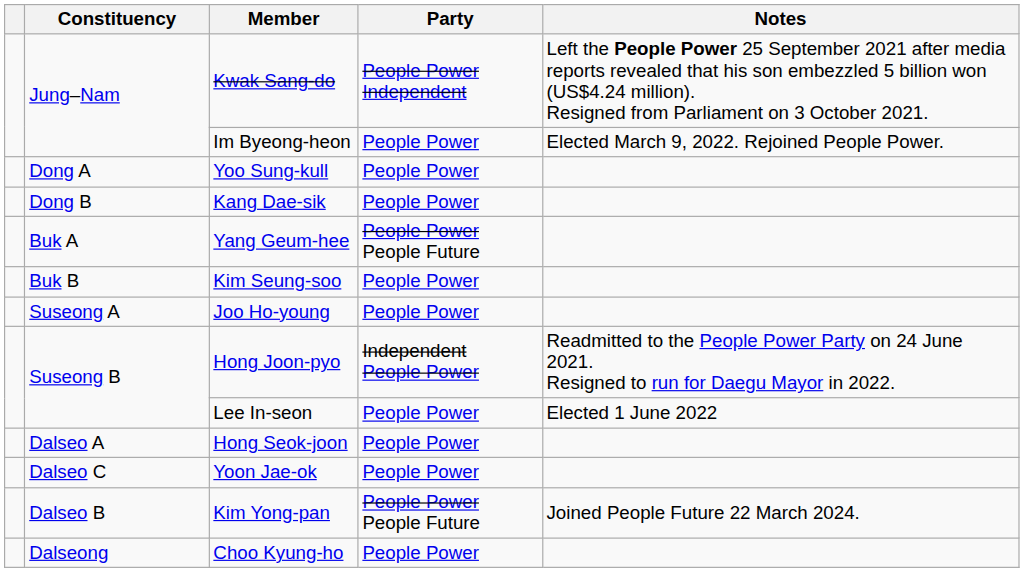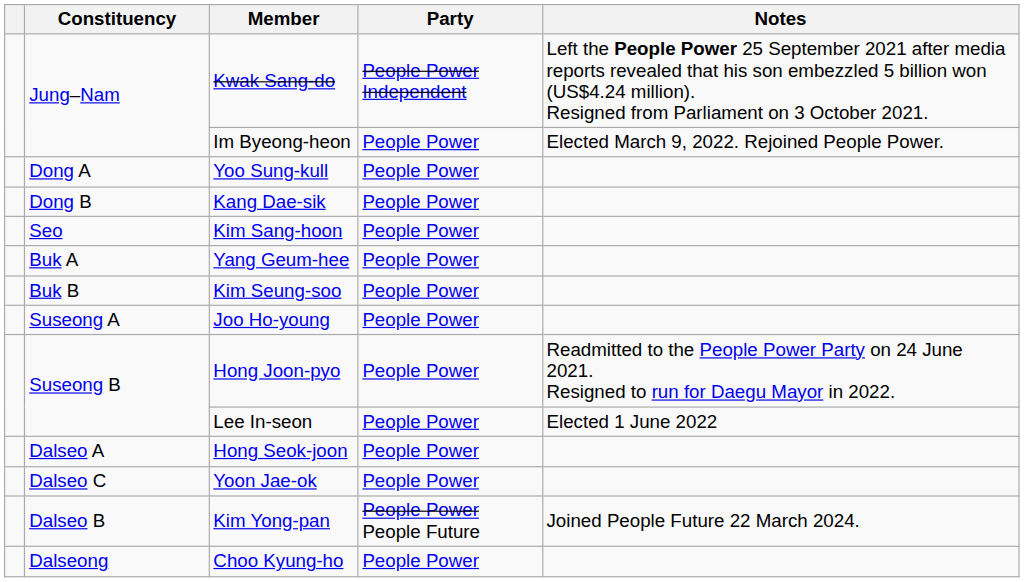+ row: (278, 230)
(421, 241) People Power People Future -> (421, 260) People Power
(421, 362) Independent People Power -> (421, 370) People Power
